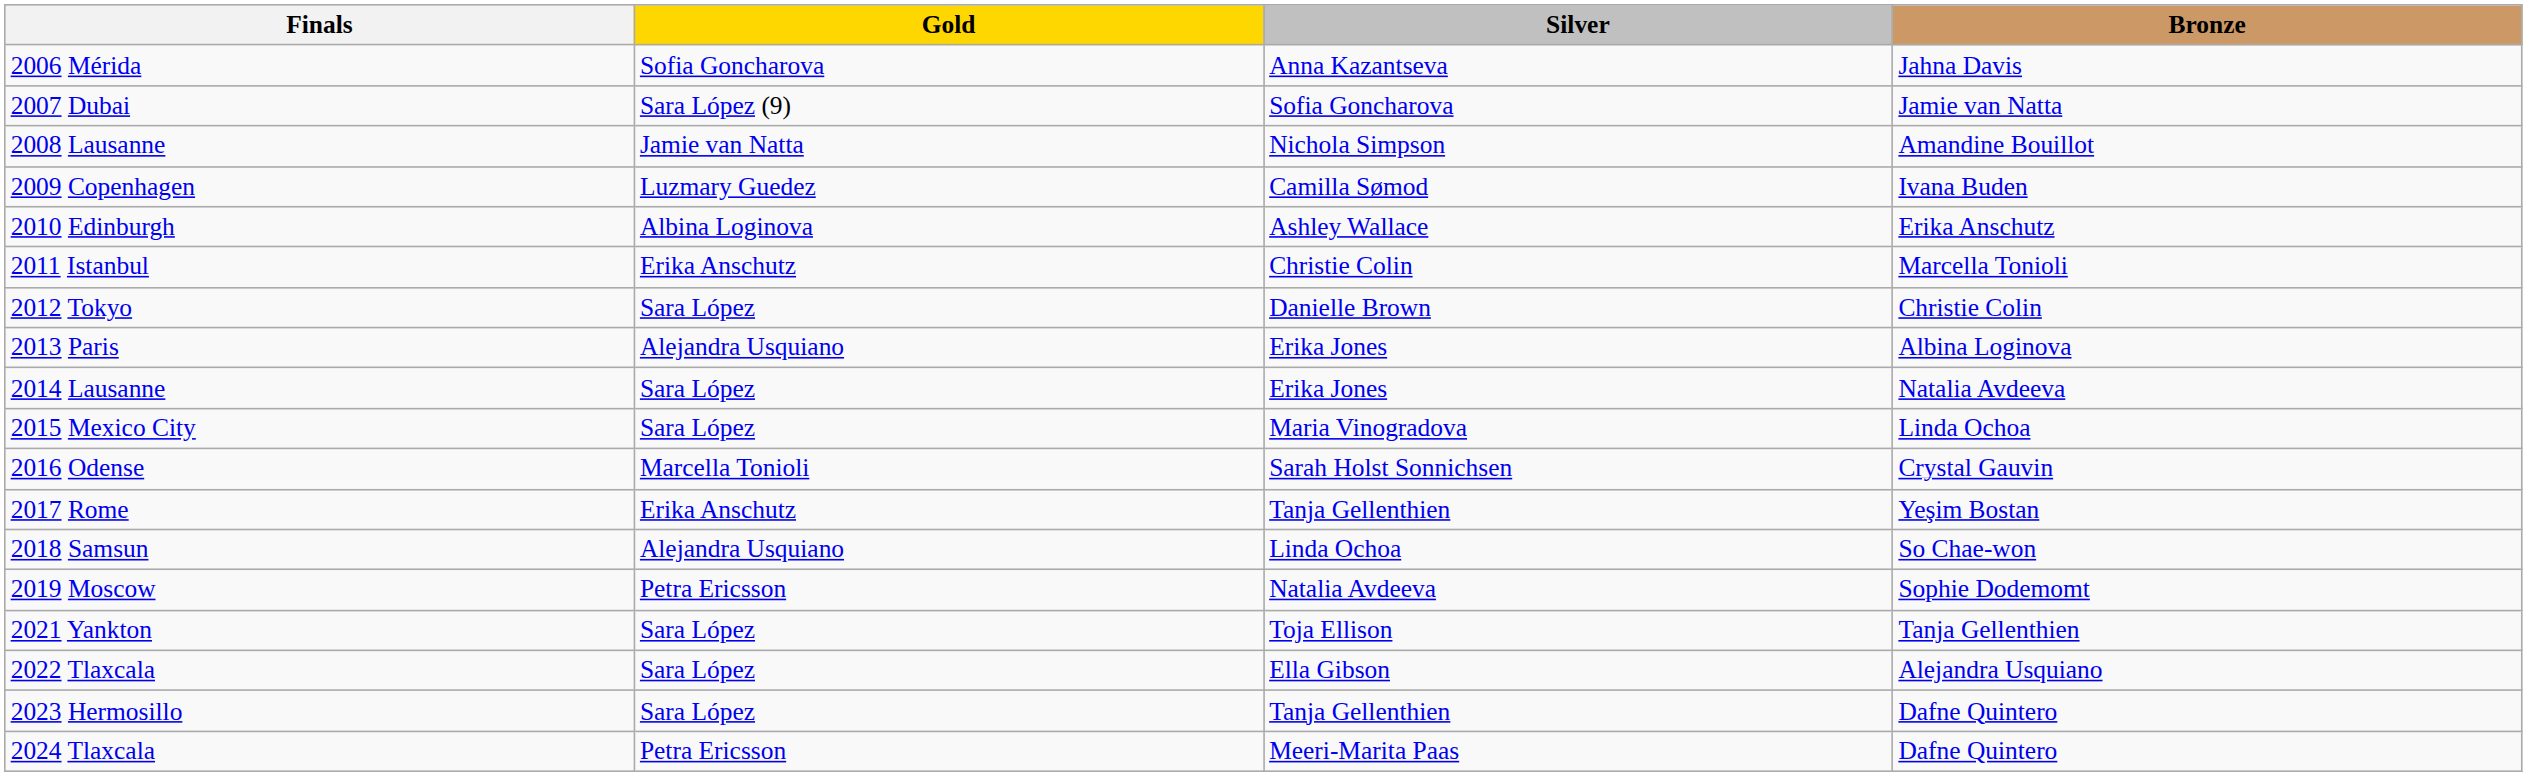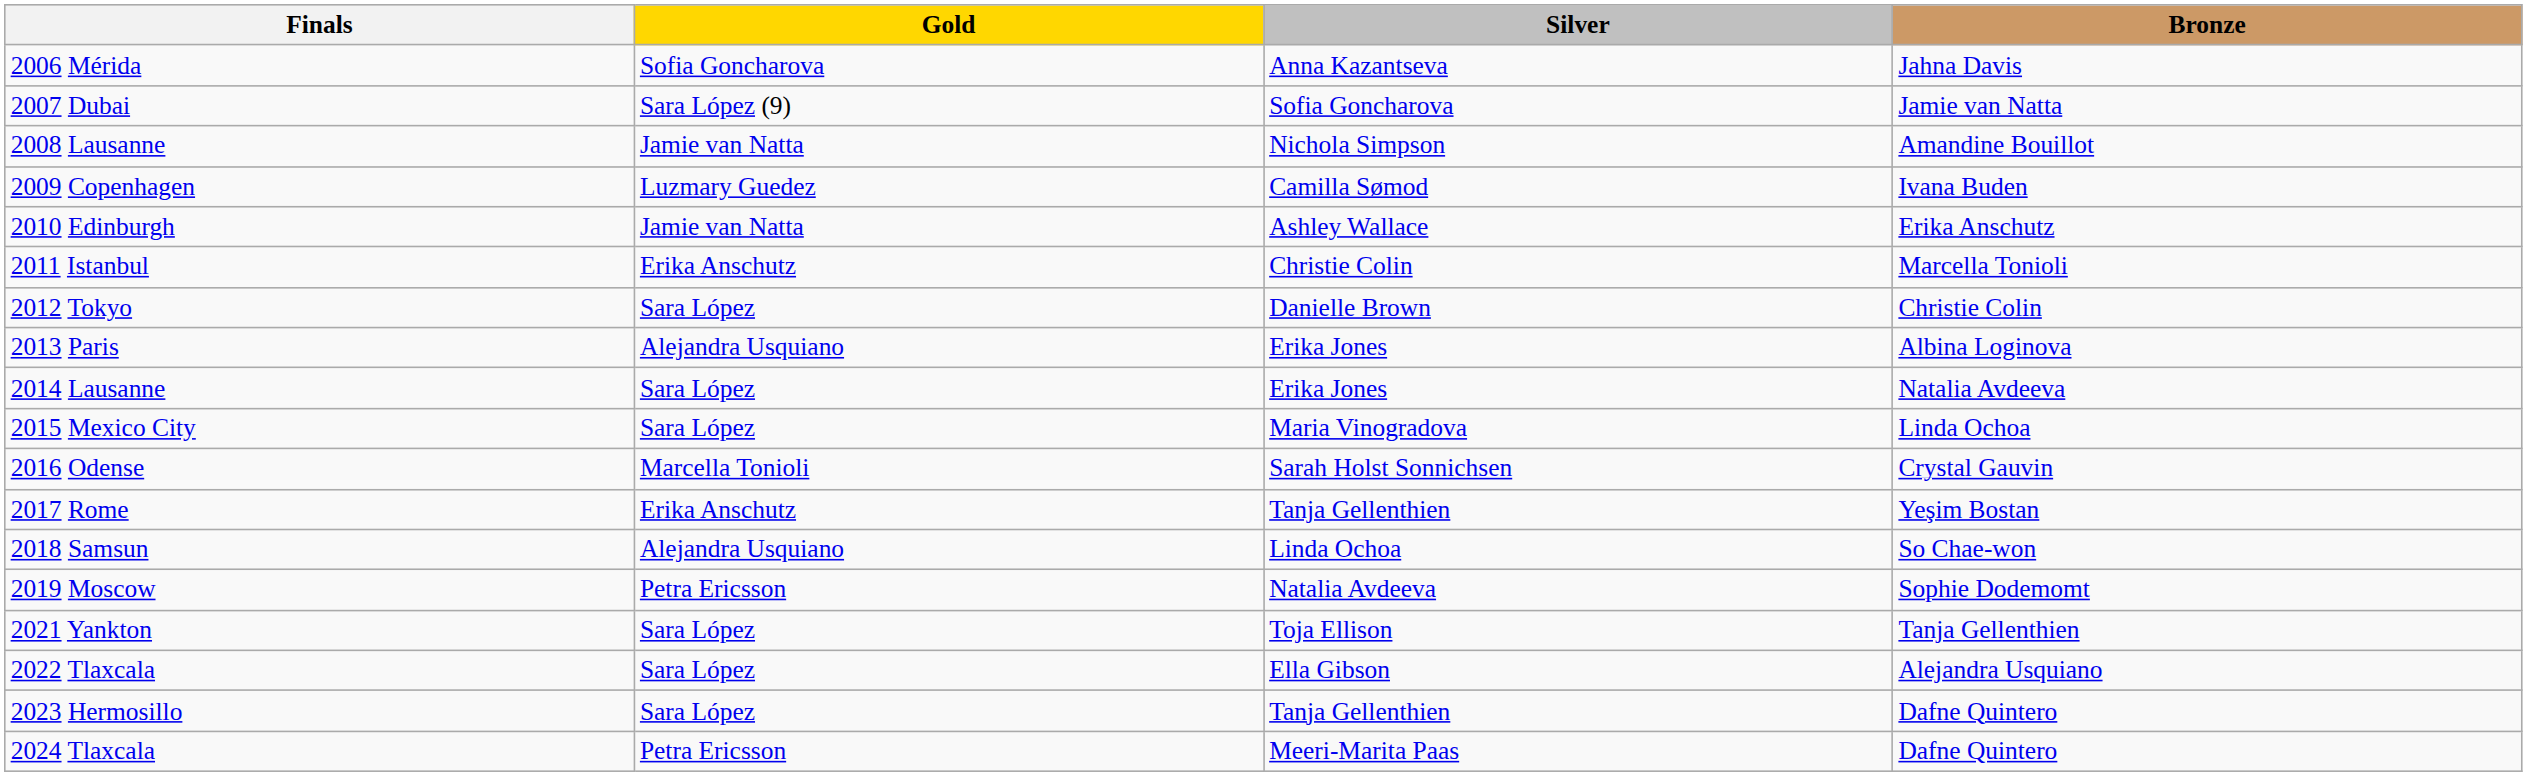(726, 226) Albina Loginova -> (722, 226) Jamie van Natta
